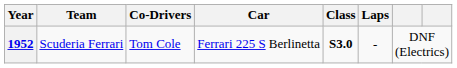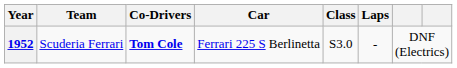(155, 44) normal -> (156, 44) bold
(341, 44) bold -> (341, 44) normal
